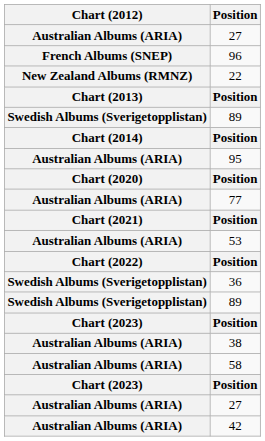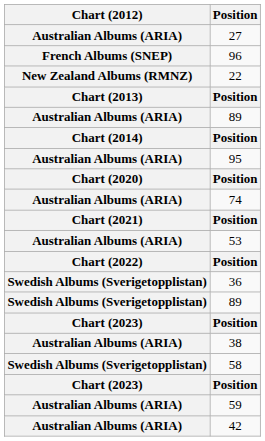(107, 117) Swedish Albums (Sverigetopplistan) -> (107, 117) Australian Albums (ARIA)
(235, 199) 77 -> (235, 199) 74
(107, 364) Australian Albums (ARIA) -> (107, 364) Swedish Albums (Sverigetopplistan)
(235, 405) 27 -> (235, 405) 59
